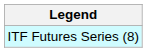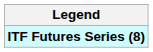(73, 36) normal -> (76, 36) bold
